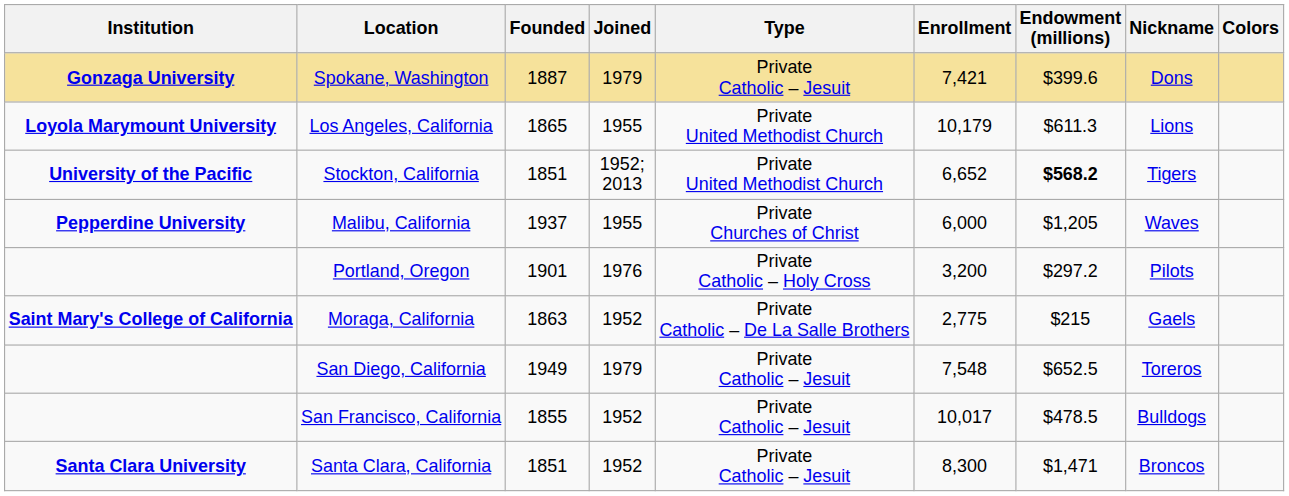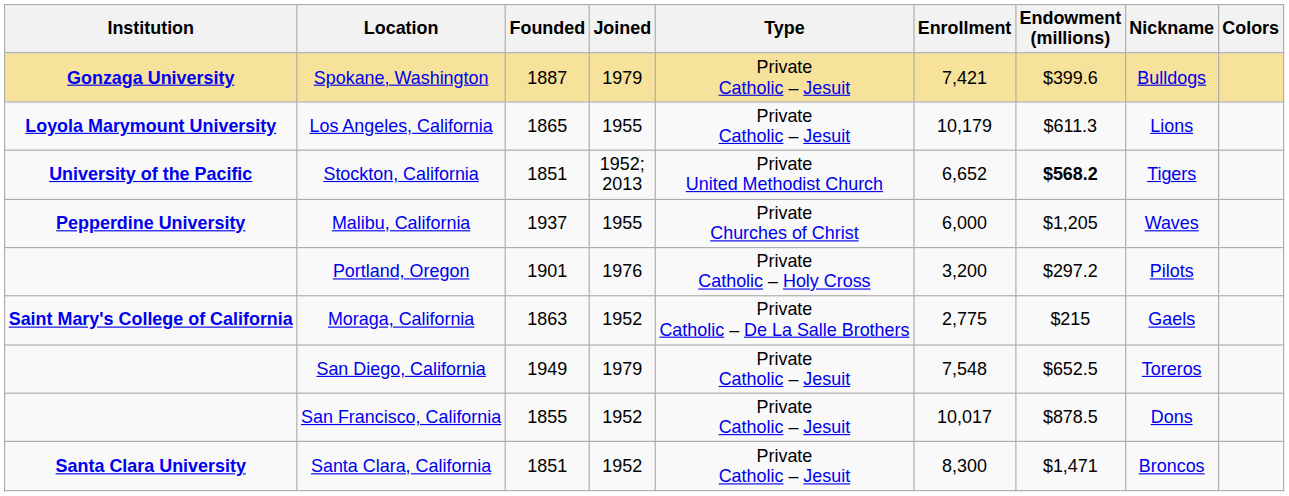(1172, 77) Dons -> (1172, 77) Bulldogs
(784, 125) Private United Methodist Church -> (784, 125) Private Catholic – Jesuit
(1070, 417) $478.5 -> (1070, 417) $878.5
(1172, 417) Bulldogs -> (1172, 417) Dons
